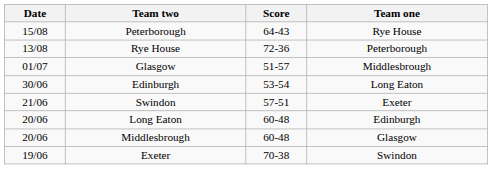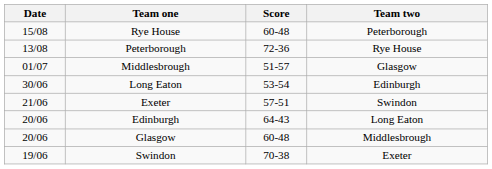columns swapped: (397, 13) <-> (156, 13)
(276, 31) 64-43 -> (276, 31) 60-48
(276, 119) 60-48 -> (276, 119) 64-43
